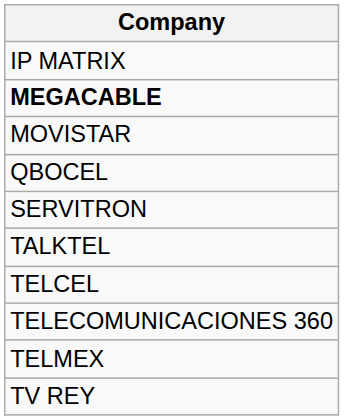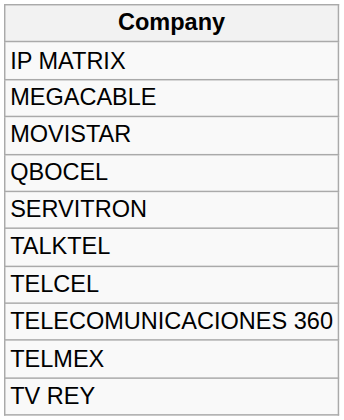(86, 97) bold -> (83, 97) normal
